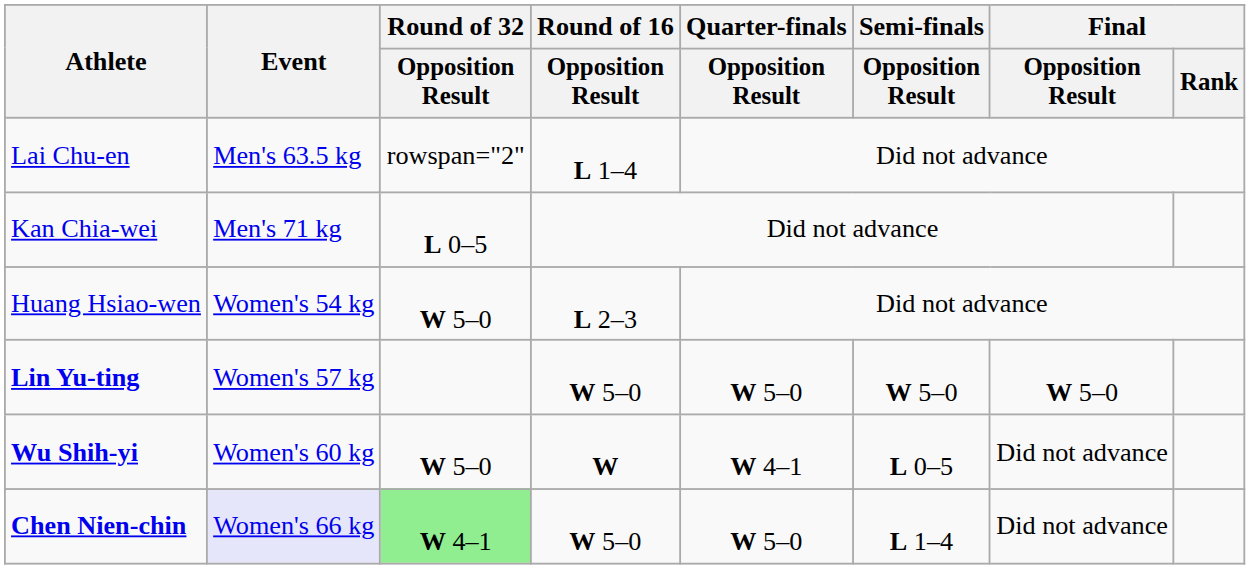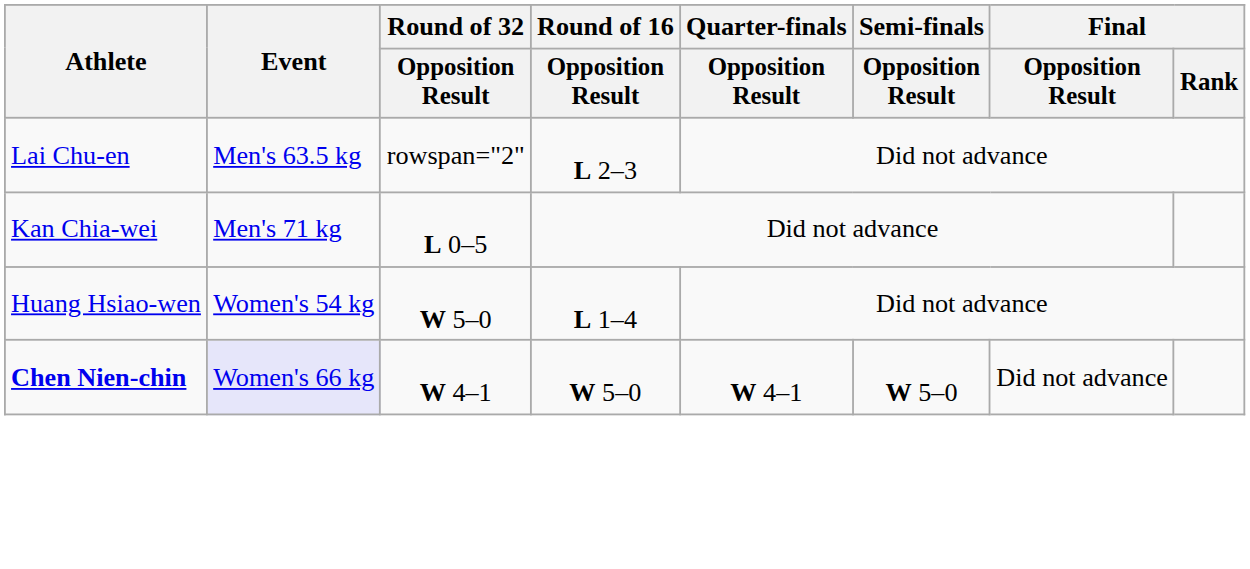(605, 170) L 1–4 -> (605, 170) L 2–3
(605, 319) L 2–3 -> (605, 319) L 1–4
- row: (75, 377)
- row: (75, 451)
(456, 541) lightgreen background -> (456, 393) no background
(766, 541) W 5–0 -> (766, 393) W 4–1
(921, 541) L 1–4 -> (921, 393) W 5–0
